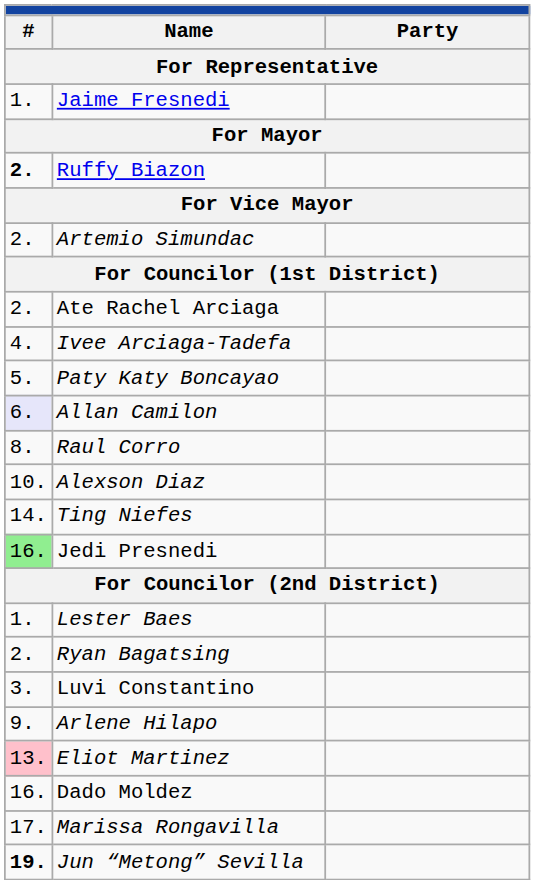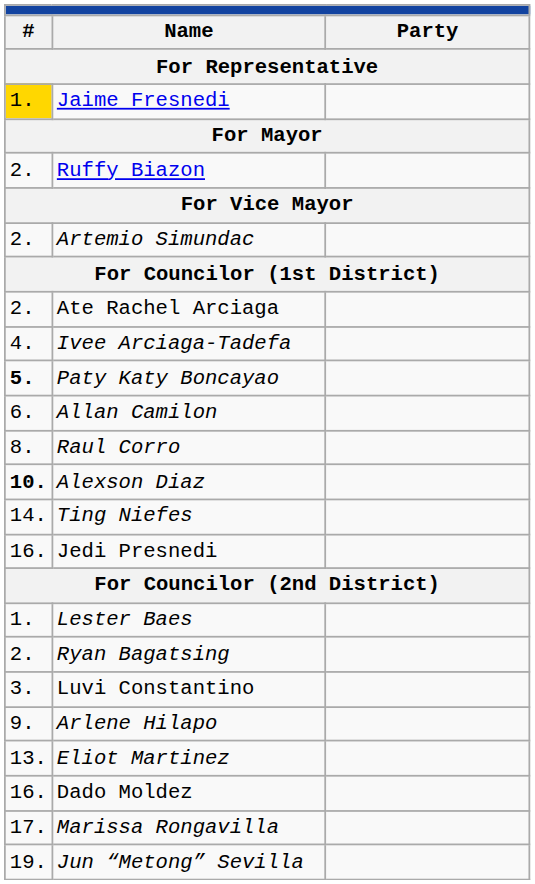(22, 101) no background -> (22, 101) gold background
(22, 170) bold -> (22, 170) normal
(22, 378) normal -> (22, 378) bold
(22, 412) lavender background -> (22, 412) no background
(28, 482) normal -> (28, 482) bold
(28, 551) lightgreen background -> (28, 551) no background
(28, 758) pink background -> (28, 758) no background
(28, 862) bold -> (28, 862) normal
